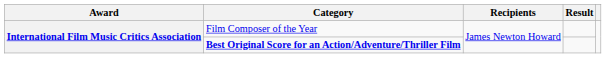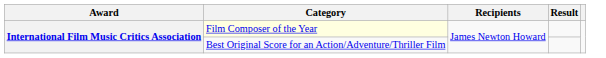(262, 28) no background -> (262, 28) lightyellow background
(333, 45) bold -> (326, 45) normal
